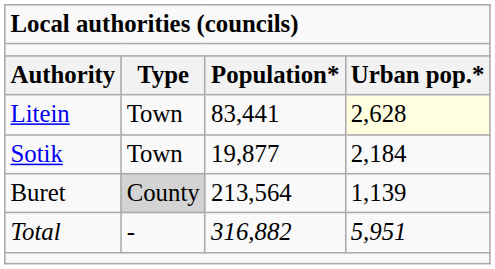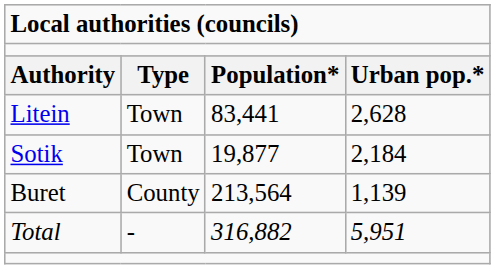(379, 114) lightyellow background -> (379, 114) no background
(163, 192) lightgrey background -> (163, 192) no background
